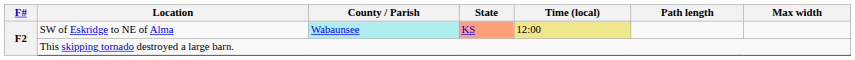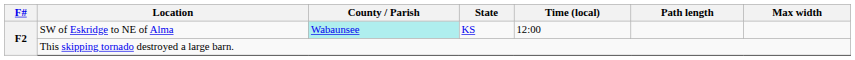(468, 30) lightsalmon background -> (468, 30) no background
(529, 30) khaki background -> (529, 30) no background
